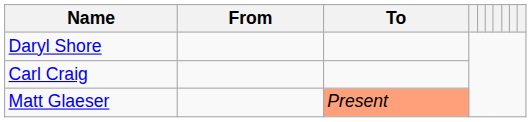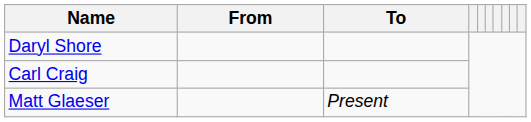(358, 102) lightsalmon background -> (358, 102) no background
